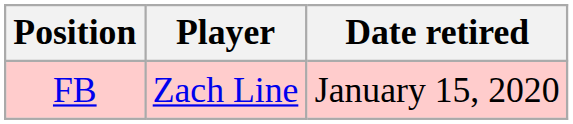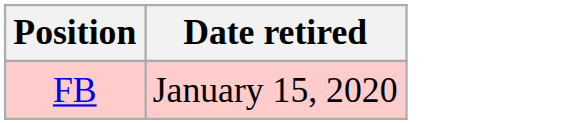- column: (226, 32)
